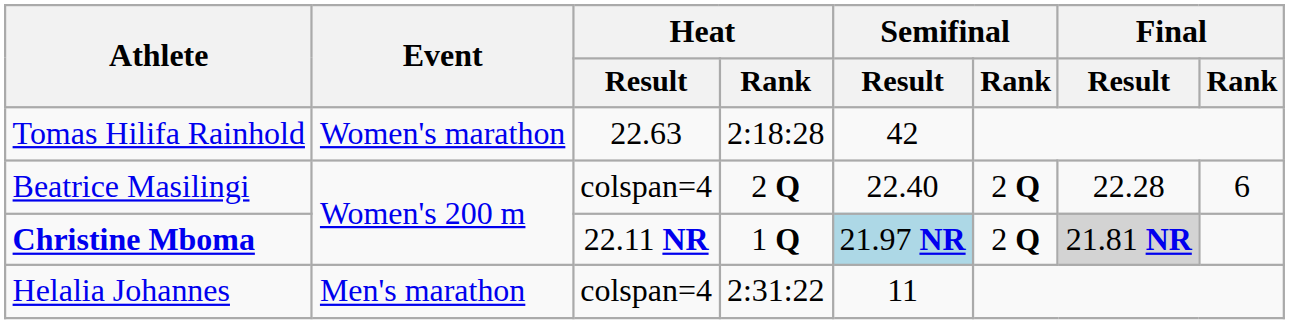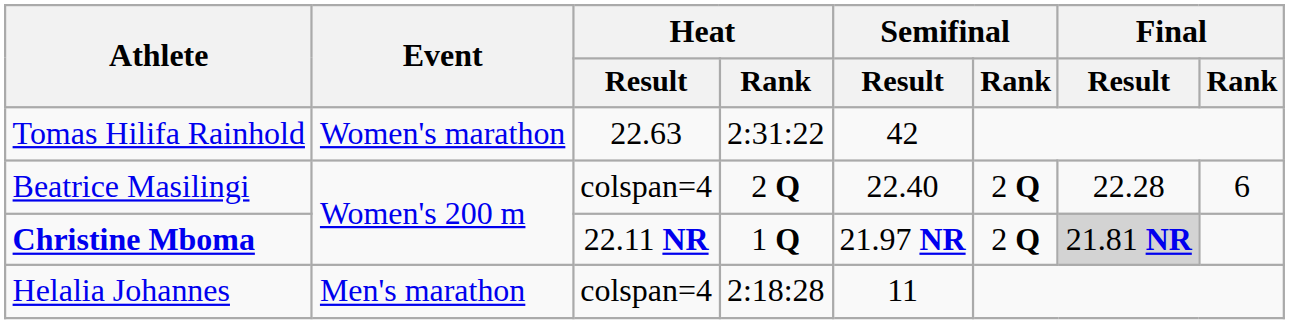(776, 133) 2:18:28 -> (776, 133) 2:31:22
(903, 239) lightblue background -> (903, 239) no background
(776, 292) 2:31:22 -> (776, 292) 2:18:28
